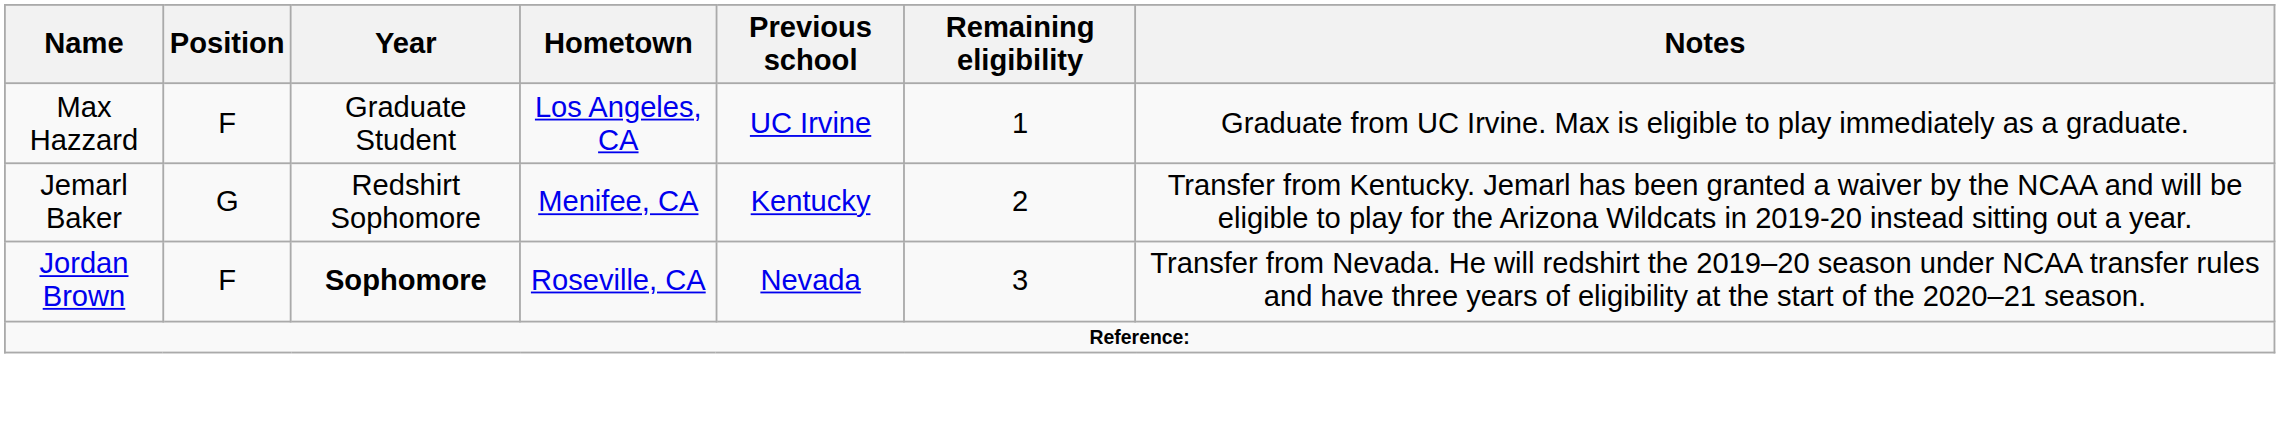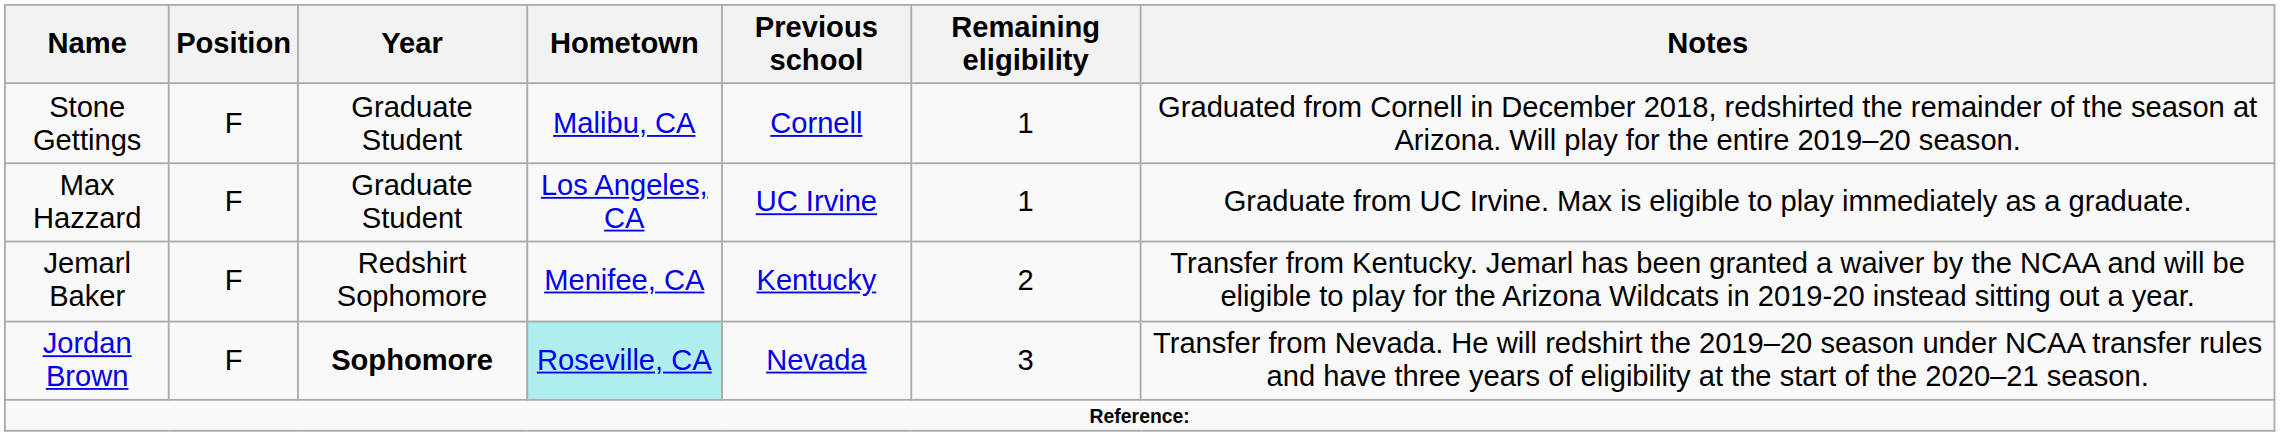+ row: (87, 122)
(227, 201) G -> (234, 280) F
(618, 280) no background -> (624, 359) paleturquoise background
